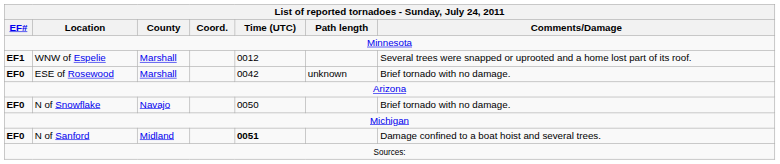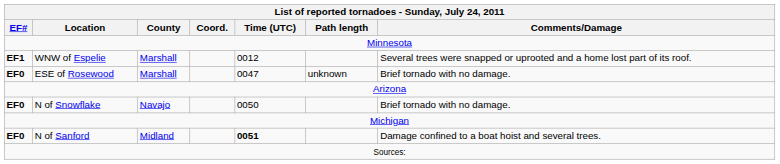(248, 74) 0042 -> (248, 74) 0047
